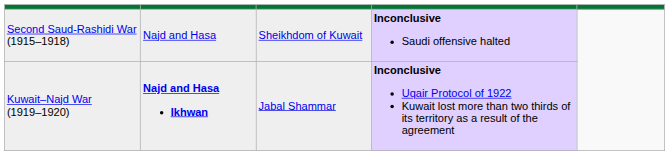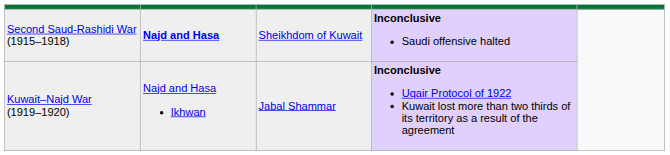(180, 35) normal -> (181, 35) bold
(198, 101) bold -> (198, 101) normal
